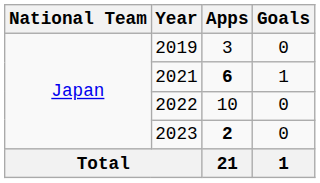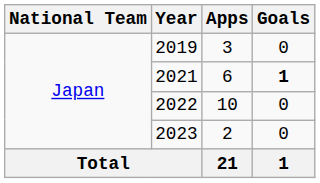(227, 77) bold -> (227, 77) normal
(284, 77) normal -> (284, 77) bold
(227, 134) bold -> (227, 134) normal
